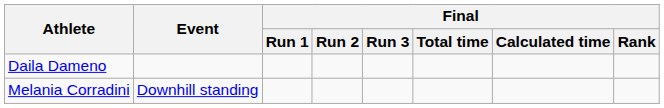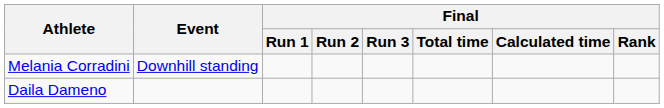rows swapped: (69, 90) <-> (57, 66)
